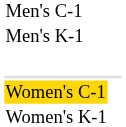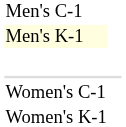(45, 36) no background -> (45, 36) lightyellow background
(56, 92) gold background -> (56, 92) no background
